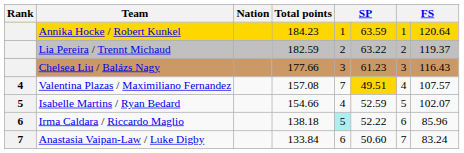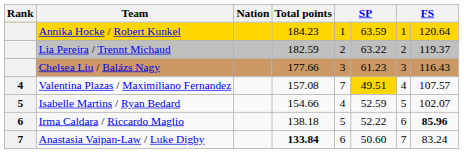(343, 121) paleturquoise background -> (343, 121) no background
(435, 121) normal -> (435, 121) bold
(303, 139) normal -> (303, 139) bold
